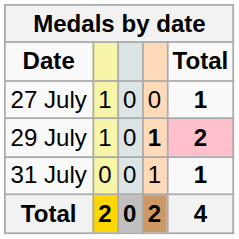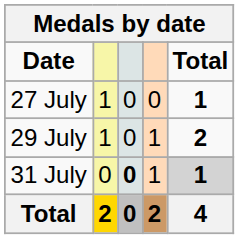(154, 137) bold -> (154, 137) normal
(200, 137) pink background -> (200, 137) no background
(130, 175) normal -> (130, 175) bold
(200, 175) no background -> (200, 175) lightgrey background
